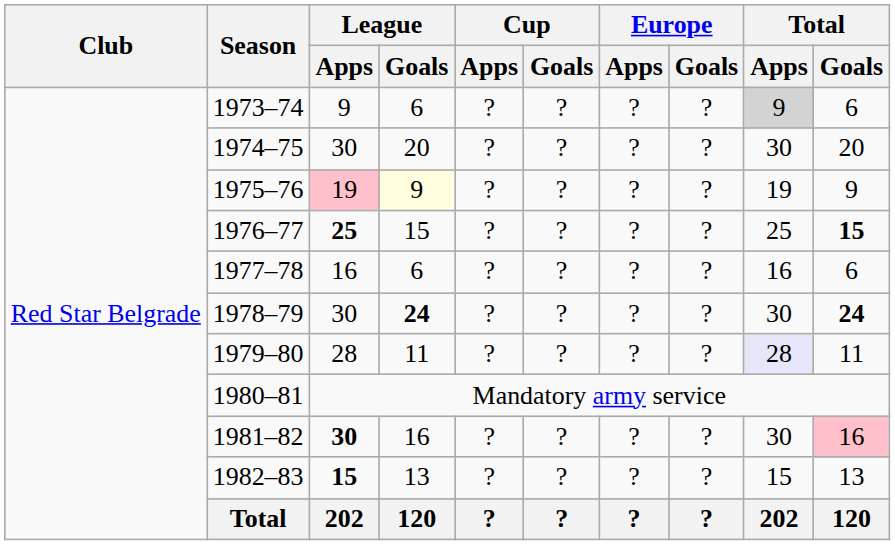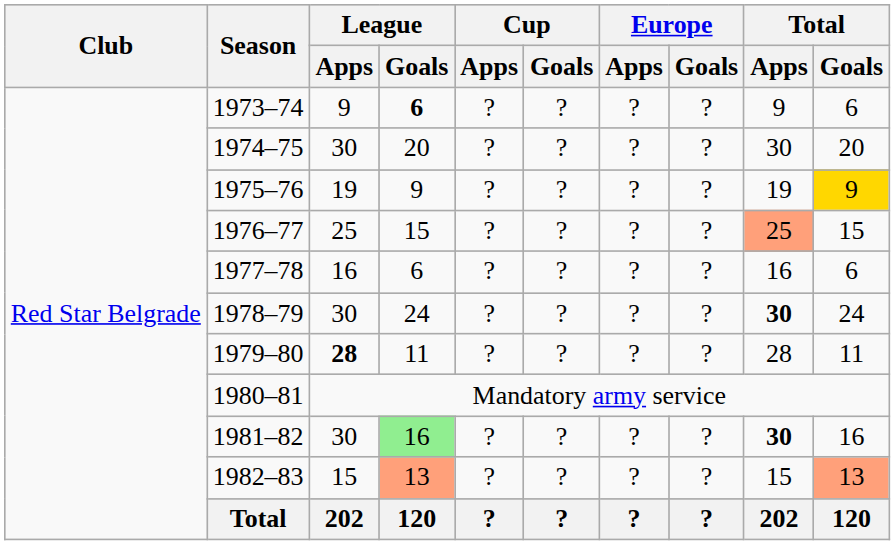(417, 107) normal -> (417, 107) bold
(779, 107) lightgrey background -> (779, 107) no background
(344, 189) pink background -> (344, 189) no background
(417, 189) lightyellow background -> (417, 189) no background
(851, 189) no background -> (851, 189) gold background
(344, 230) bold -> (344, 230) normal
(779, 230) no background -> (779, 230) lightsalmon background
(851, 230) bold -> (851, 230) normal
(417, 312) bold -> (417, 312) normal
(779, 312) normal -> (779, 312) bold
(851, 312) bold -> (851, 312) normal
(344, 353) normal -> (344, 353) bold
(779, 353) lavender background -> (779, 353) no background
(344, 436) bold -> (344, 436) normal
(417, 436) no background -> (417, 436) lightgreen background
(779, 436) normal -> (779, 436) bold
(851, 436) pink background -> (851, 436) no background
(344, 477) bold -> (344, 477) normal
(417, 477) no background -> (417, 477) lightsalmon background
(851, 477) no background -> (851, 477) lightsalmon background
